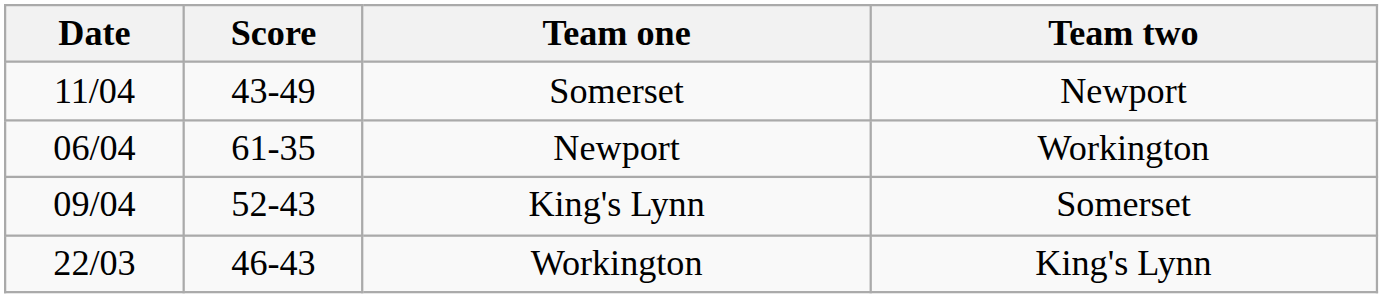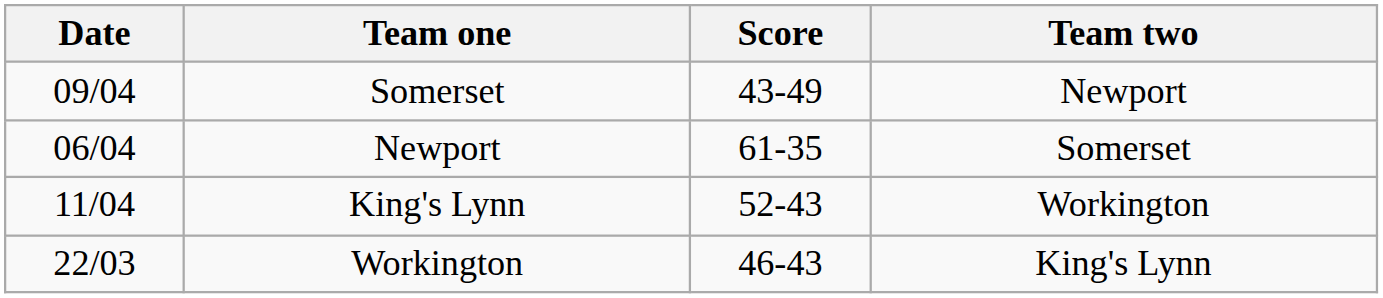columns swapped: (617, 33) <-> (274, 33)
(94, 90) 11/04 -> (94, 90) 09/04
(1123, 147) Workington -> (1123, 147) Somerset
(94, 205) 09/04 -> (94, 205) 11/04
(1123, 205) Somerset -> (1123, 205) Workington
